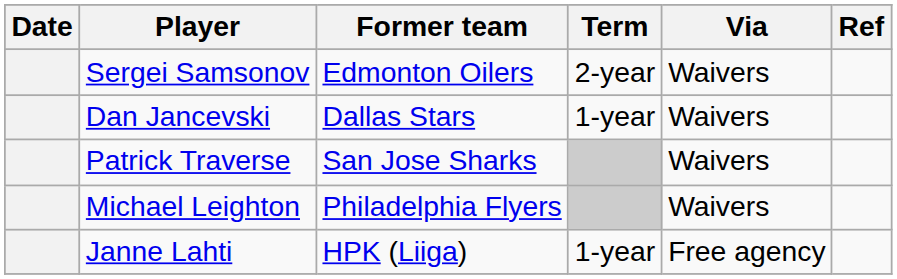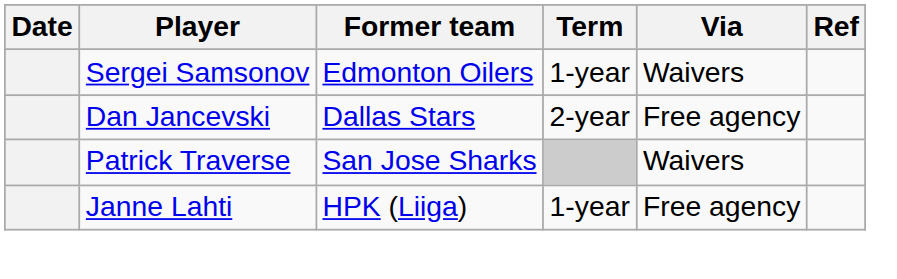(615, 71) 2-year -> (590, 71) 1-year
(615, 116) 1-year -> (590, 116) 2-year
(719, 116) Waivers -> (722, 116) Free agency
- row: (193, 206)
